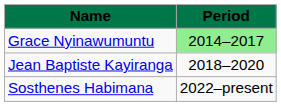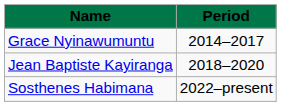(226, 40) lightgreen background -> (226, 40) no background
